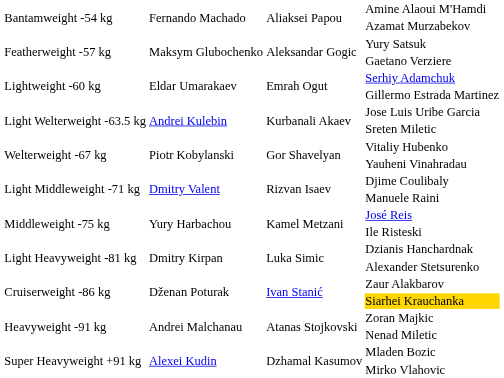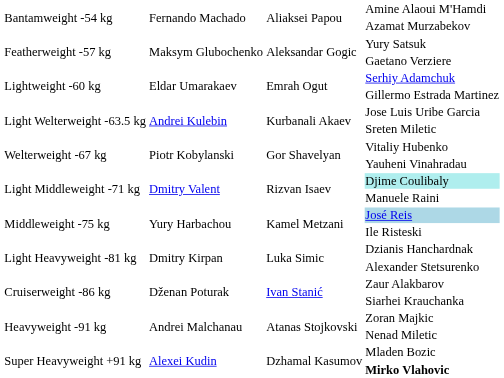(407, 181) no background -> (407, 181) paleturquoise background
(389, 215) no background -> (389, 215) lightblue background
(415, 301) gold background -> (415, 301) no background
(405, 369) normal -> (407, 369) bold
